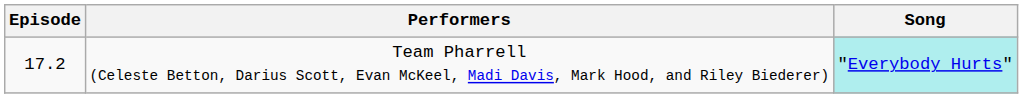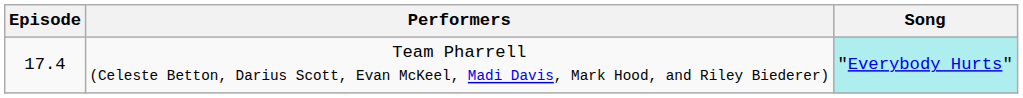(45, 65) 17.2 -> (45, 65) 17.4
